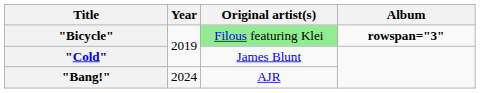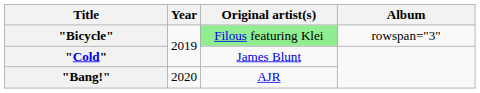(406, 35) bold -> (406, 35) normal
(184, 77) 2024 -> (184, 77) 2020
